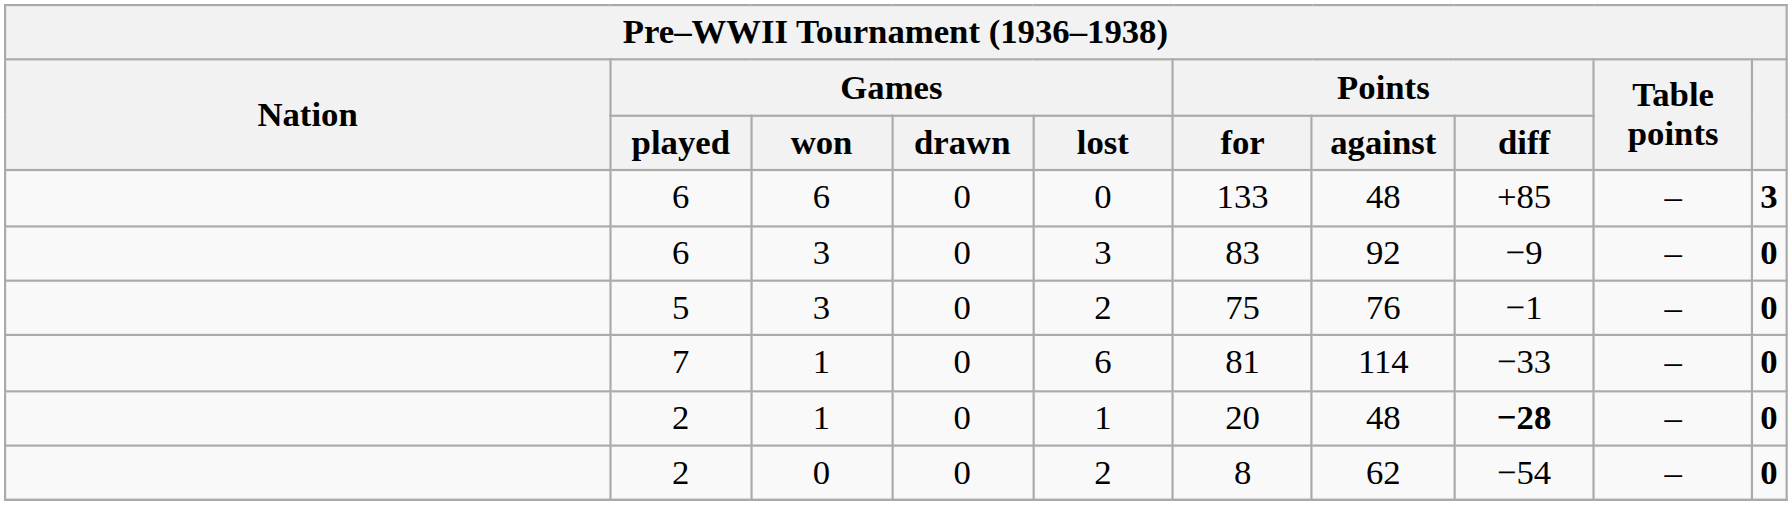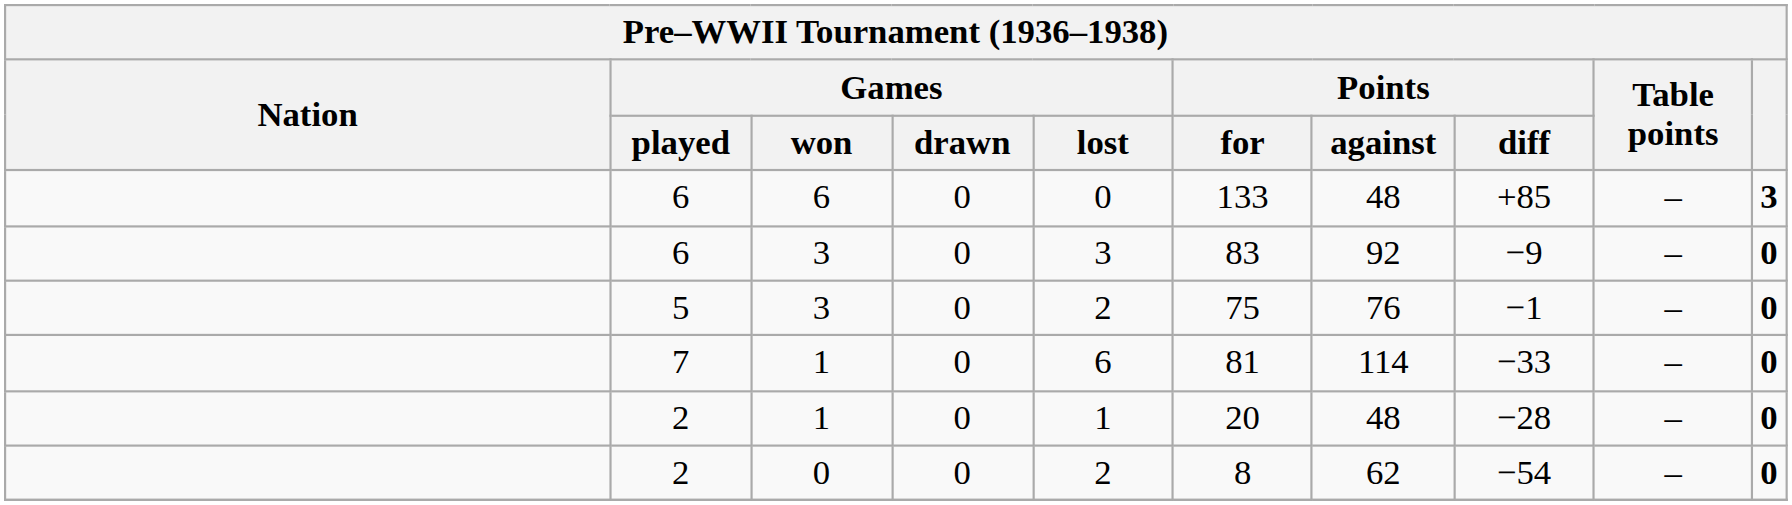(1524, 417) bold -> (1524, 417) normal
